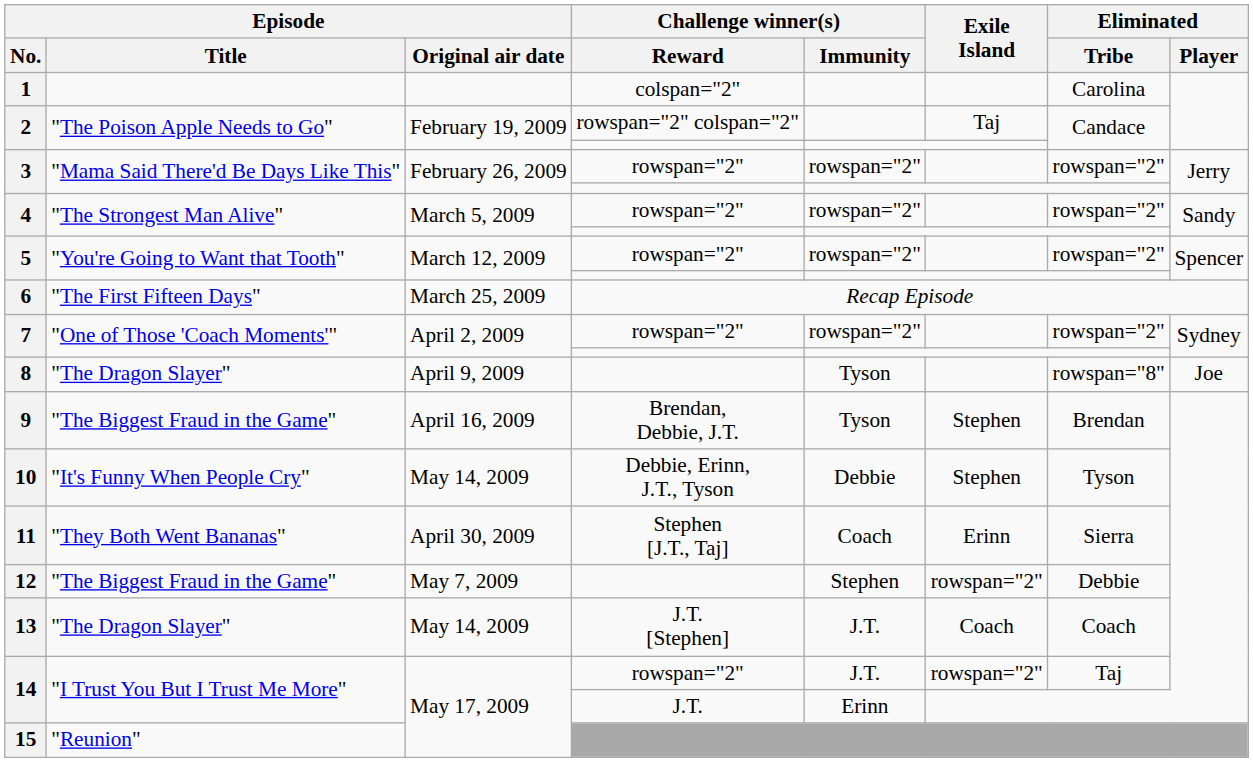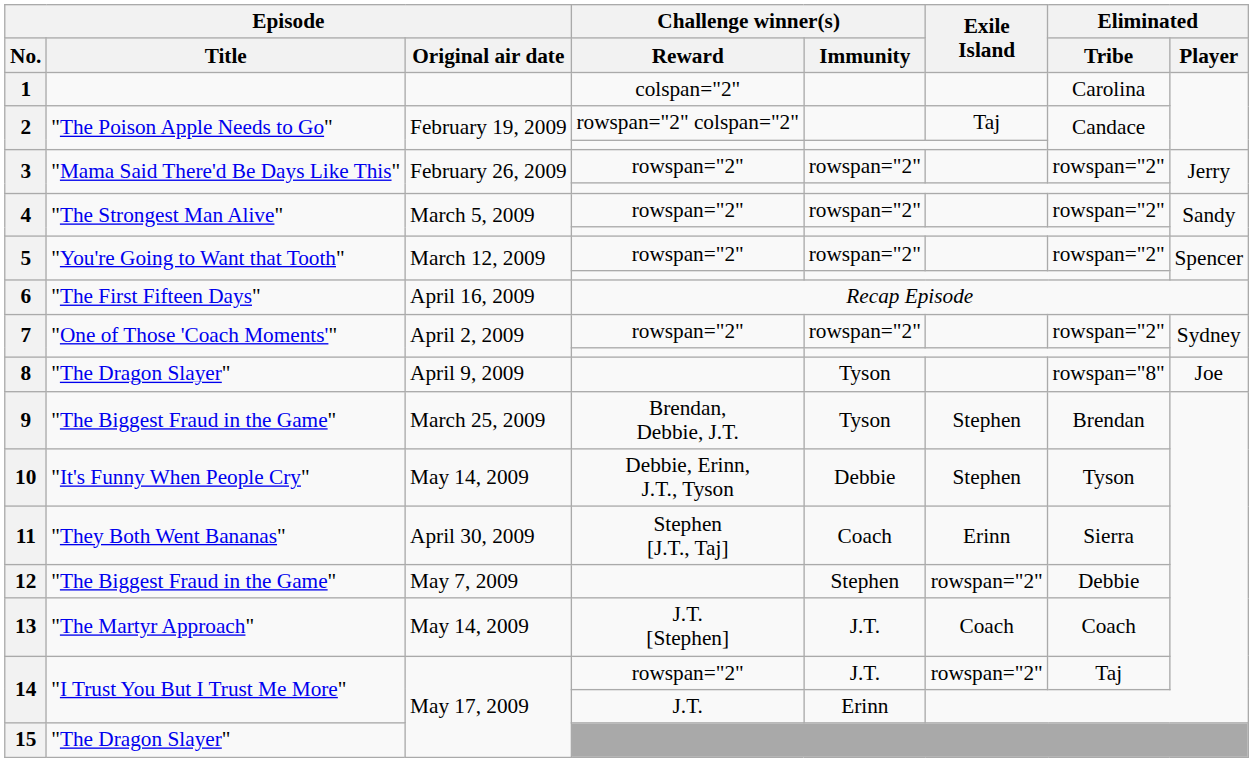(478, 296) March 25, 2009 -> (472, 296) April 16, 2009
(472, 419) April 16, 2009 -> (478, 419) March 25, 2009
(141, 626) "The Dragon Slayer" -> (153, 626) "The Martyr Approach"
(96, 739) "Reunion" -> (141, 739) "The Dragon Slayer"
